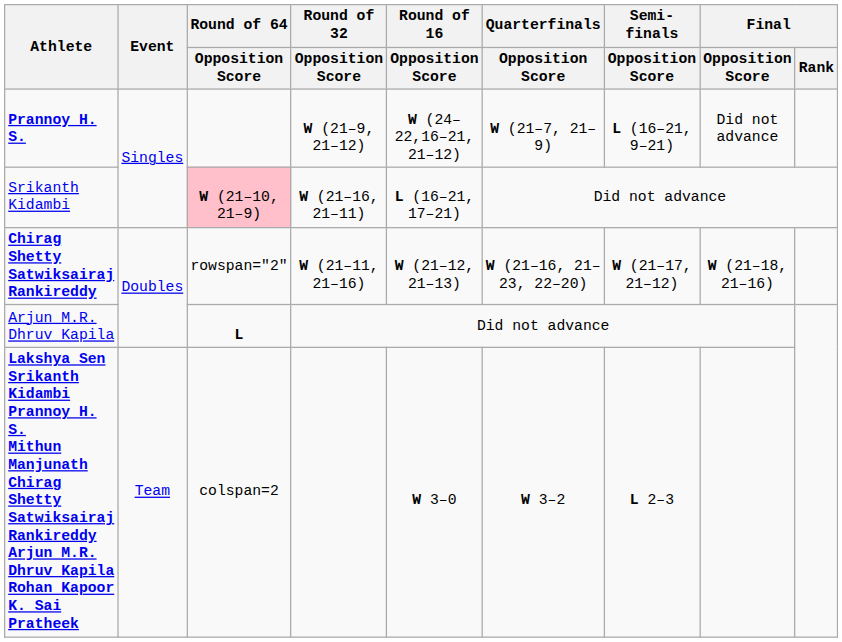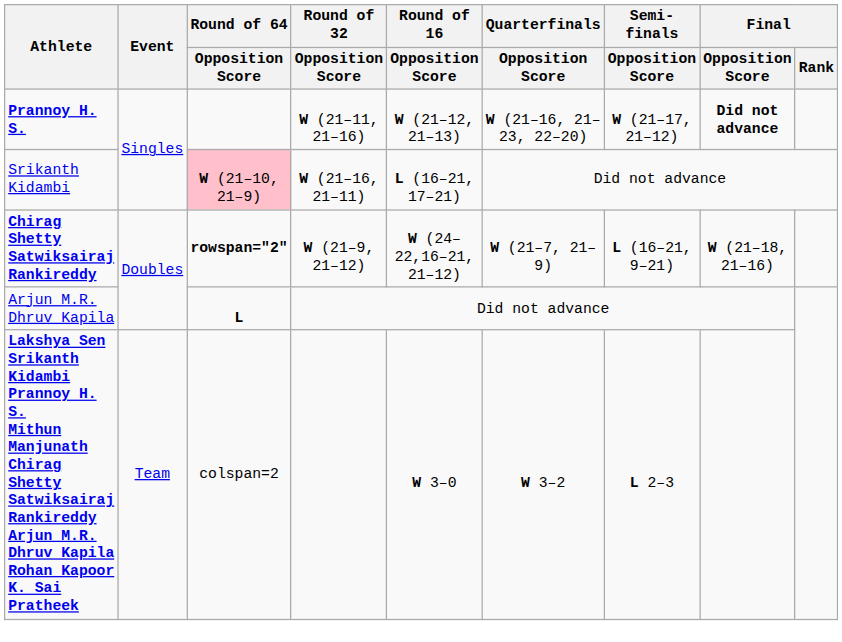(339, 137) W (21–9, 21–12) -> (339, 128) W (21–11, 21–16)
(434, 137) W (24–22,16–21, 21–12) -> (434, 128) W (21–12, 21–13)
(543, 137) W (21–7, 21–9) -> (543, 128) W (21–16, 21–23, 22–20)
(652, 137) L (16–21, 9–21) -> (652, 128) W (21–17, 21–12)
(747, 128) normal -> (747, 119) bold
(239, 266) normal -> (239, 248) bold
(339, 275) W (21–11, 21–16) -> (339, 257) W (21–9, 21–12)
(434, 275) W (21–12, 21–13) -> (434, 257) W (24–22,16–21, 21–12)
(543, 275) W (21–16, 21–23, 22–20) -> (543, 257) W (21–7, 21–9)
(652, 275) W (21–17, 21–12) -> (652, 257) L (16–21, 9–21)
